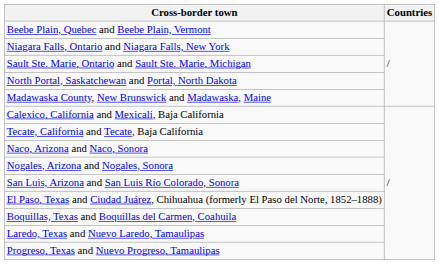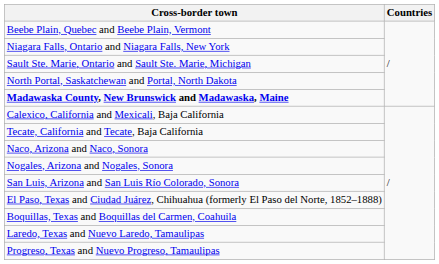(139, 98) normal -> (148, 98) bold
